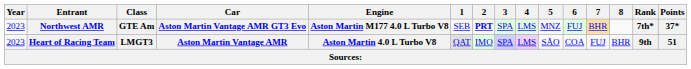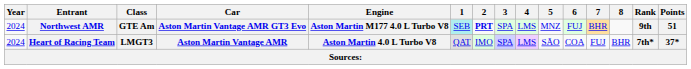(16, 26) 2023 -> (16, 26) 2024
(462, 26) no background -> (462, 26) paleturquoise background
(645, 26) 7th* -> (645, 26) 9th
(672, 26) 37* -> (672, 26) 51
(16, 41) 2023 -> (16, 41) 2024
(645, 41) 9th -> (645, 41) 7th*
(672, 41) 51 -> (672, 41) 37*
